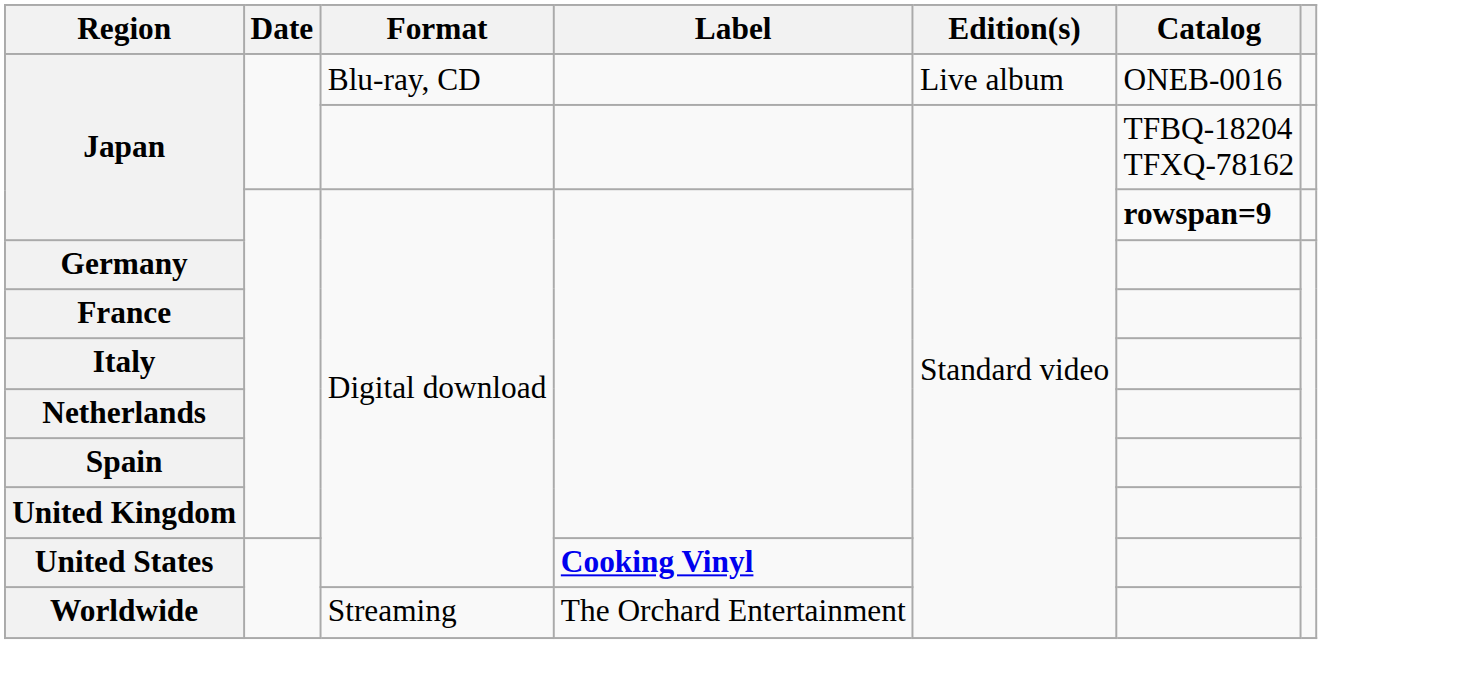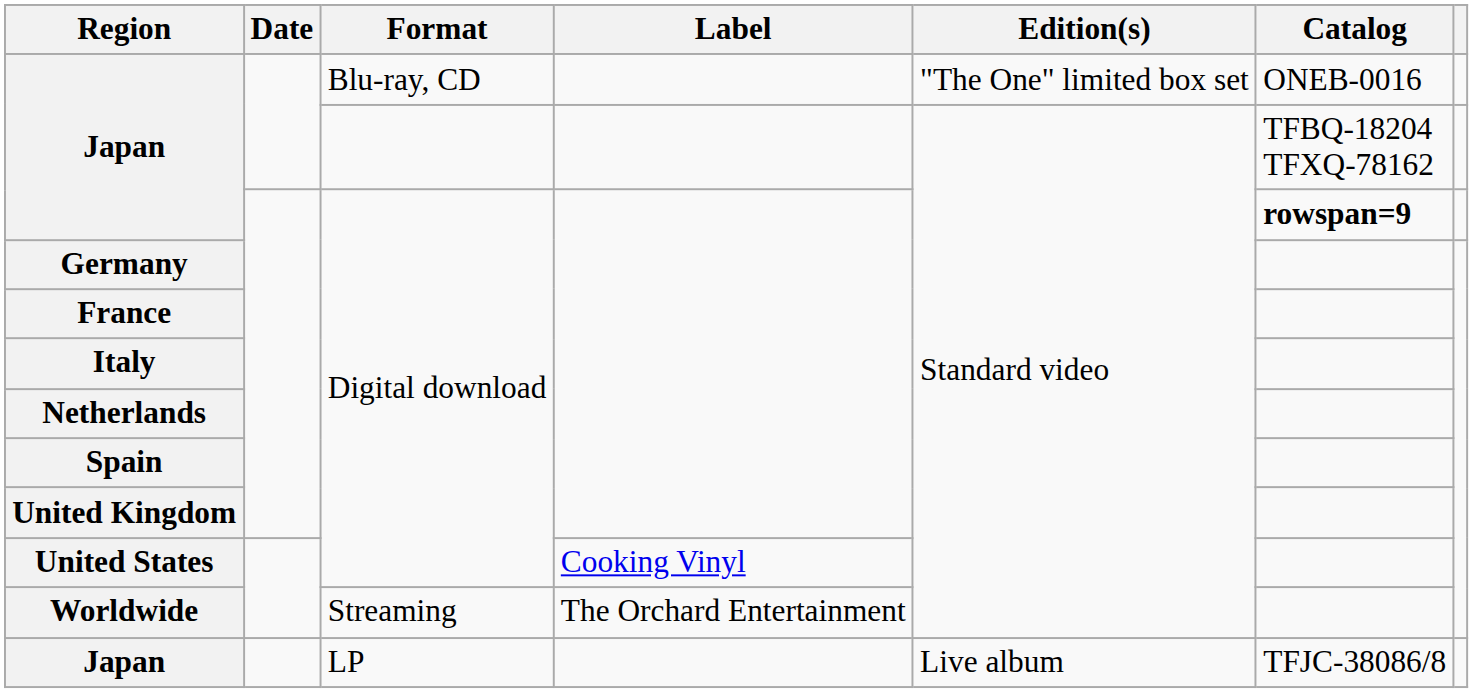(992, 79) Live album -> (1084, 79) "The One" limited box set
(657, 561) bold -> (653, 561) normal
+ row: (124, 661)
